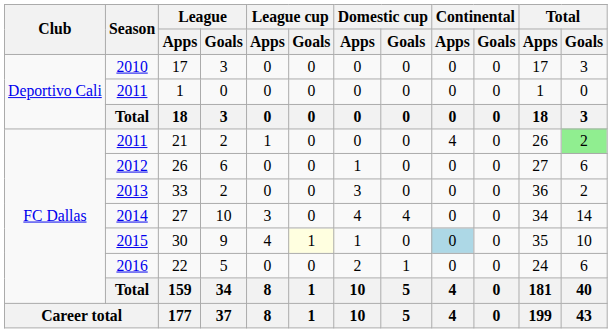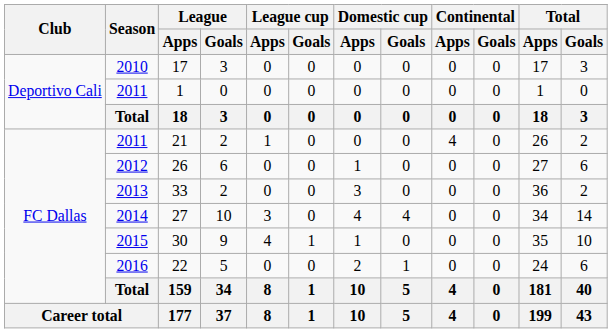(584, 141) lightgreen background -> (584, 141) no background
(311, 240) lightyellow background -> (311, 240) no background
(453, 240) lightblue background -> (453, 240) no background
